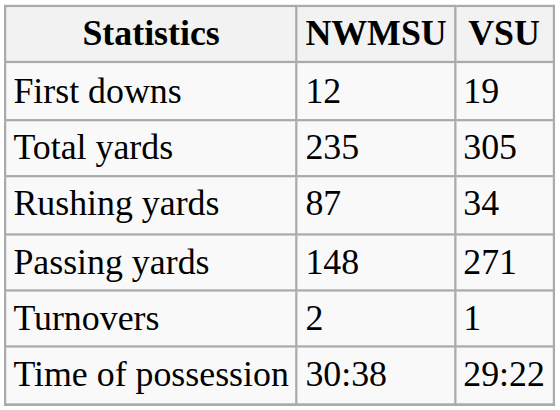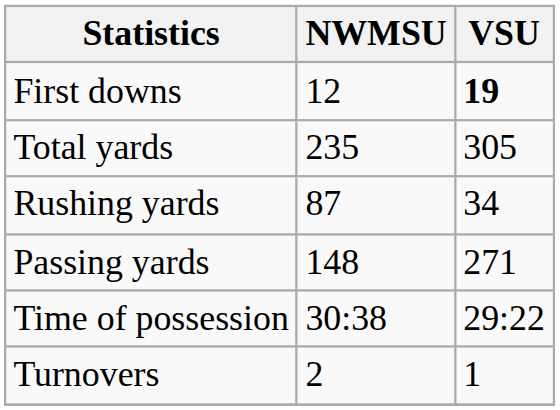(481, 90) normal -> (481, 90) bold
rows swapped: (86, 317) <-> (151, 374)
